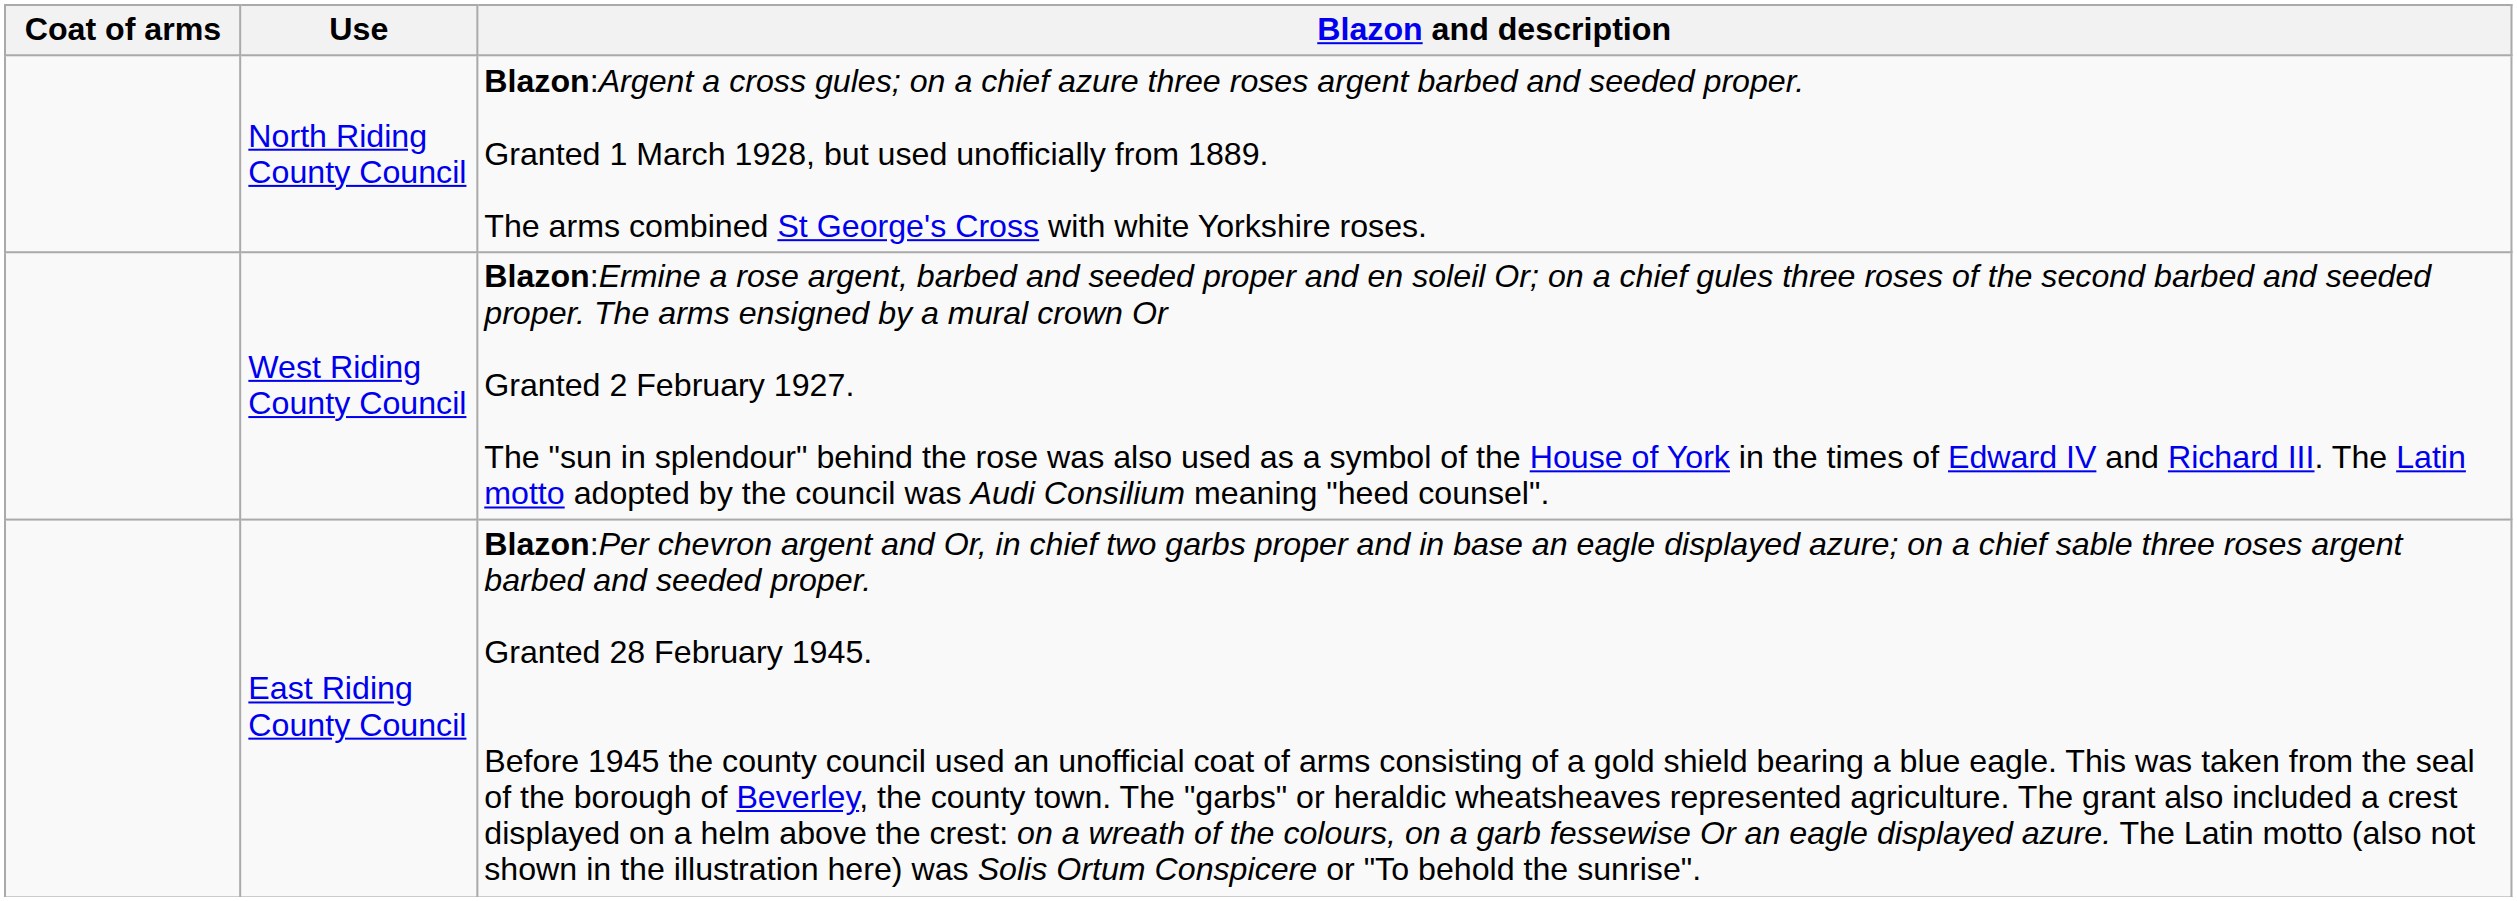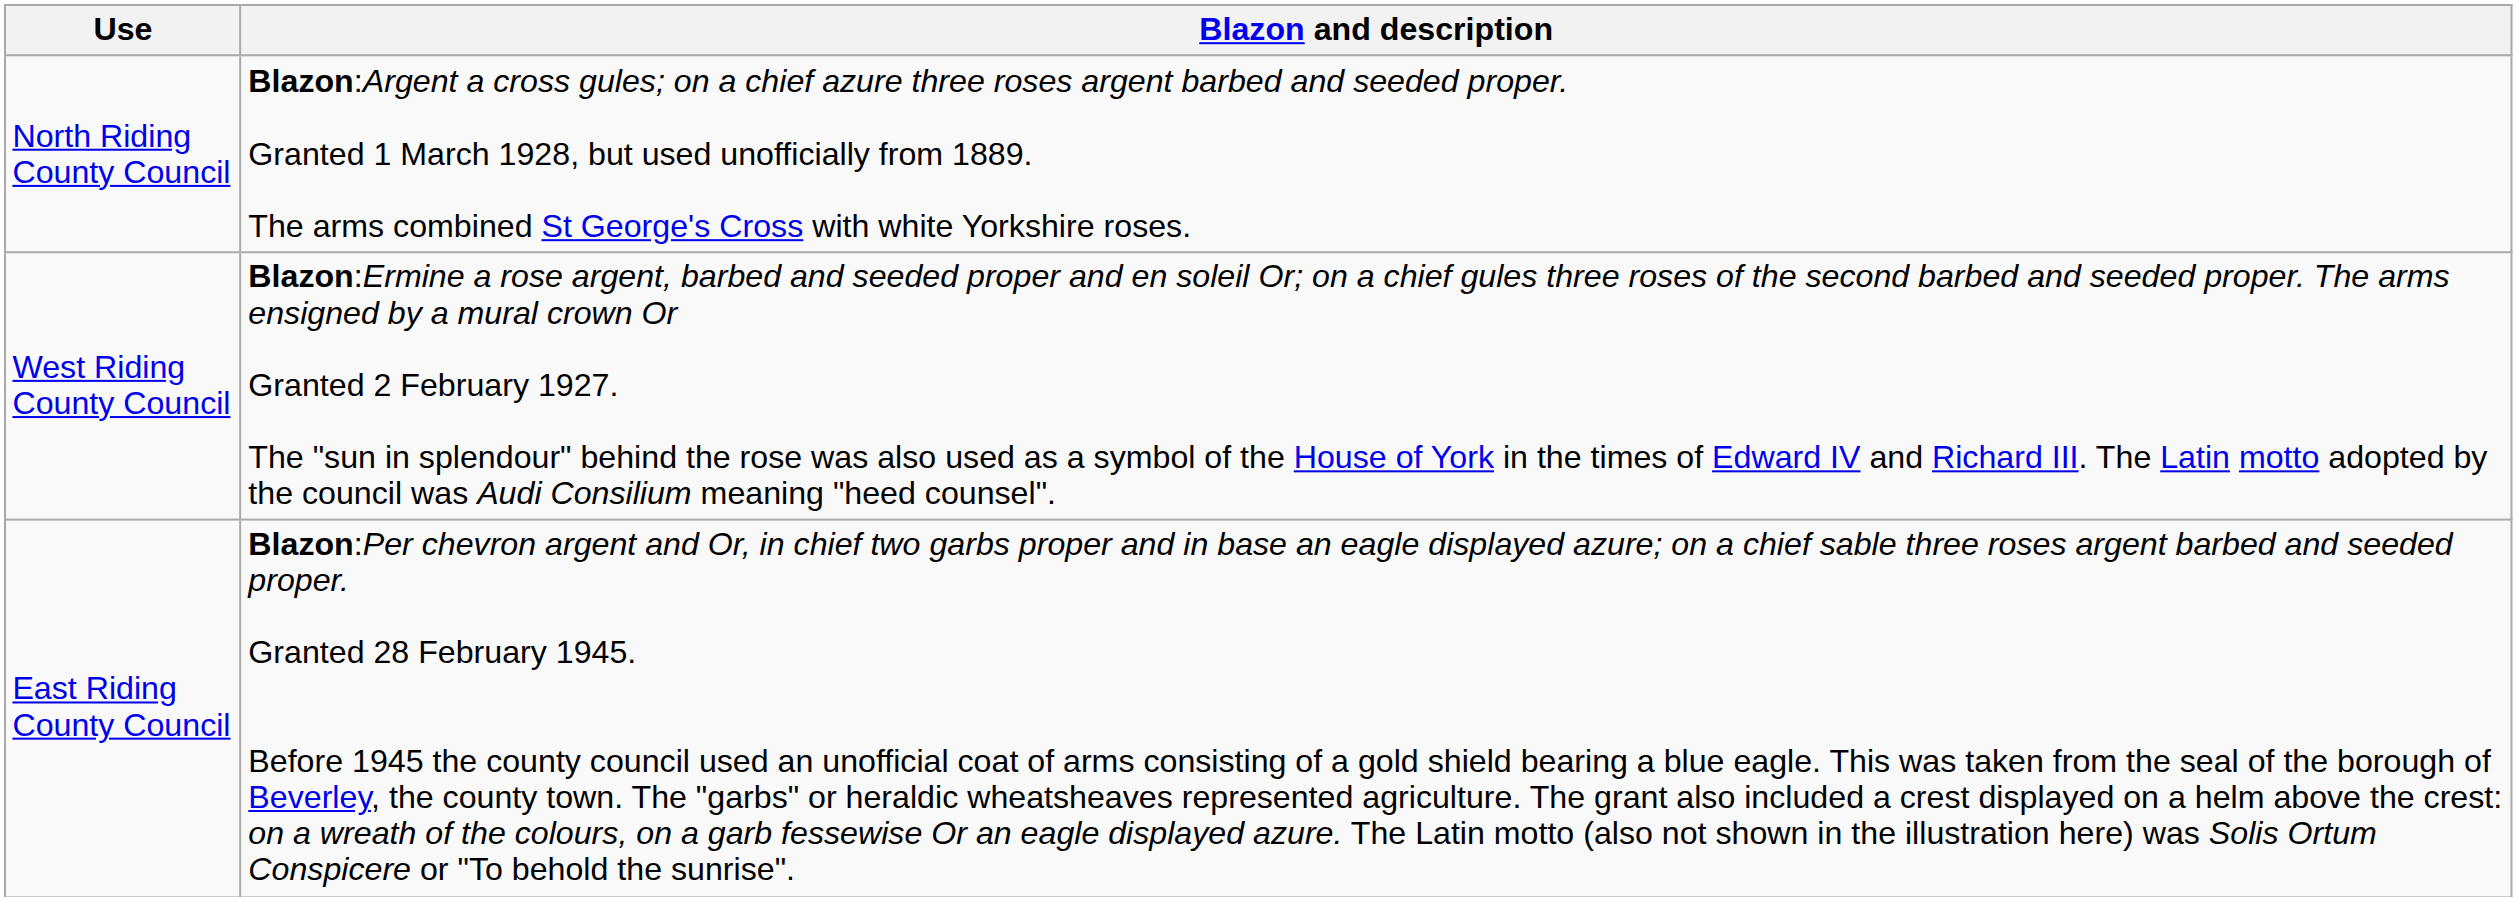- column: (123, 30)
